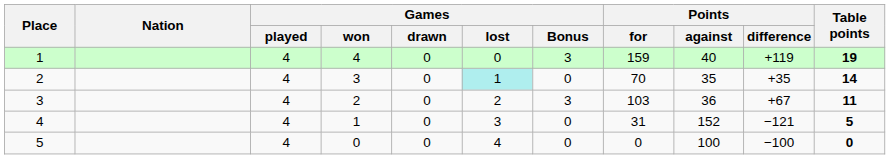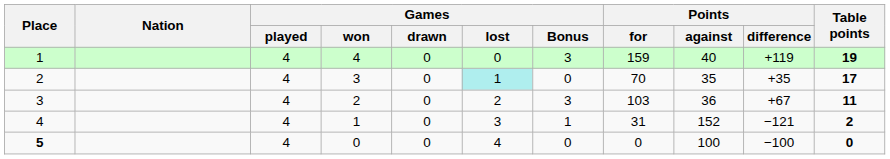(850, 79) 14 -> (850, 79) 17
(568, 121) 0 -> (568, 121) 1
(850, 121) 5 -> (850, 121) 2
(40, 143) normal -> (40, 143) bold
